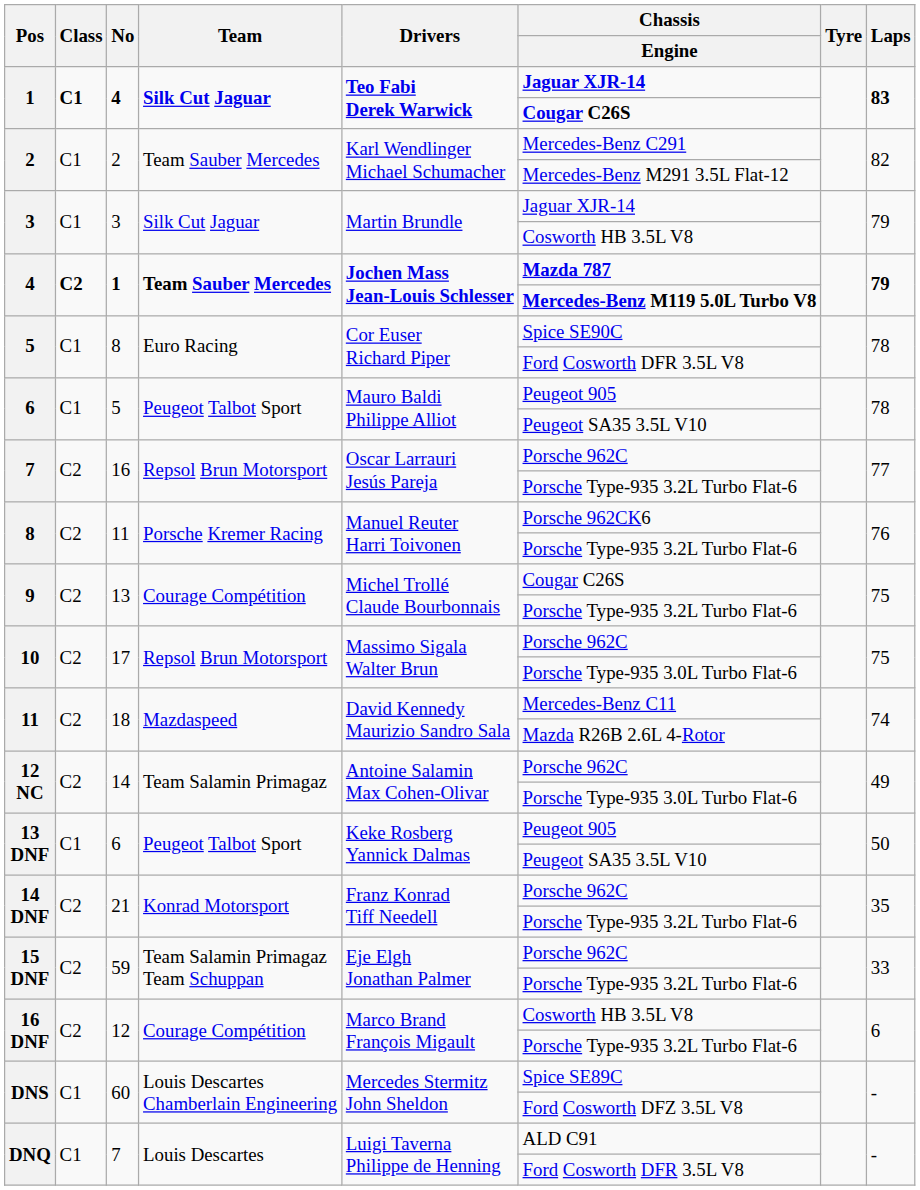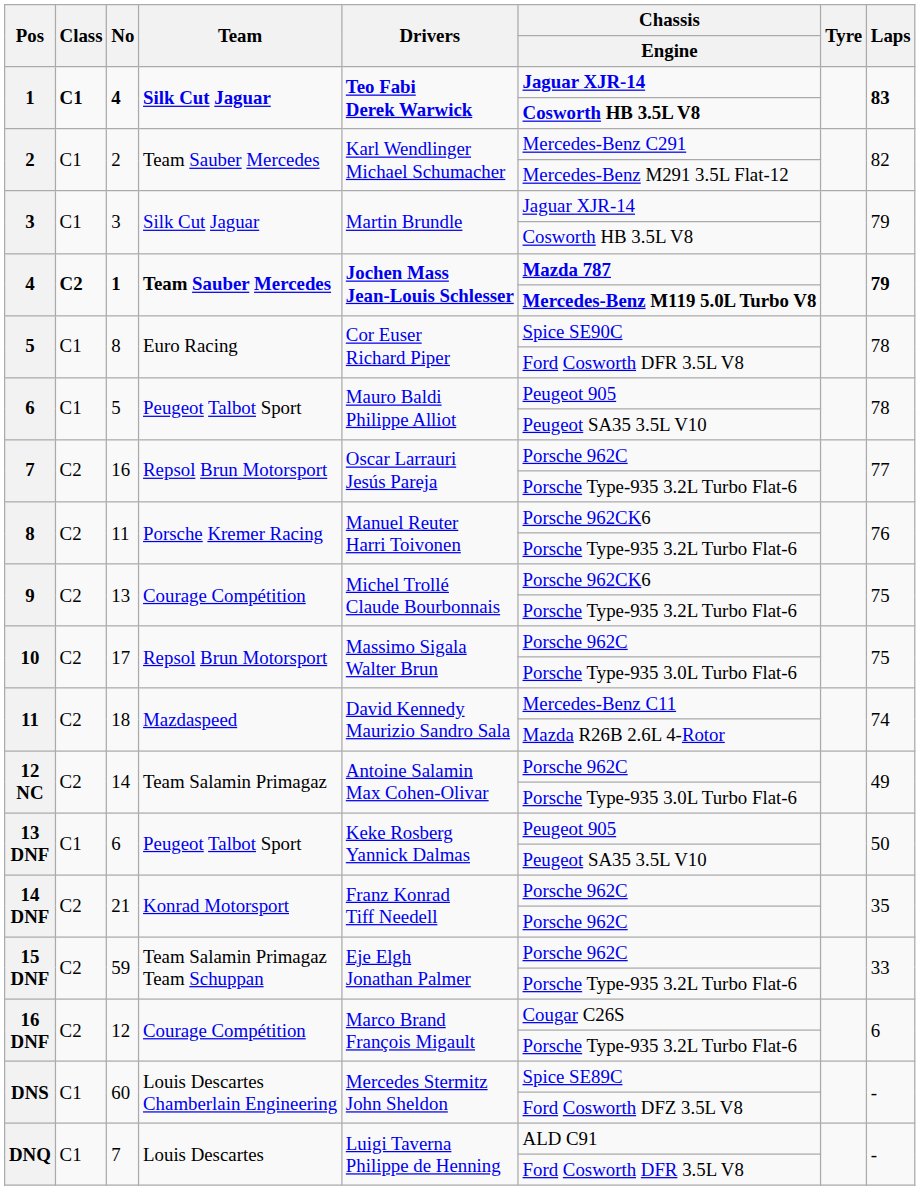(577, 113) Cougar C26S -> (611, 113) Cosworth HB 3.5L V8
(574, 579) Cougar C26S -> (587, 579) Porsche 962CK6
(660, 921) Porsche Type-935 3.2L Turbo Flat-6 -> (575, 921) Porsche 962C
(608, 1014) Cosworth HB 3.5L V8 -> (574, 1014) Cougar C26S
